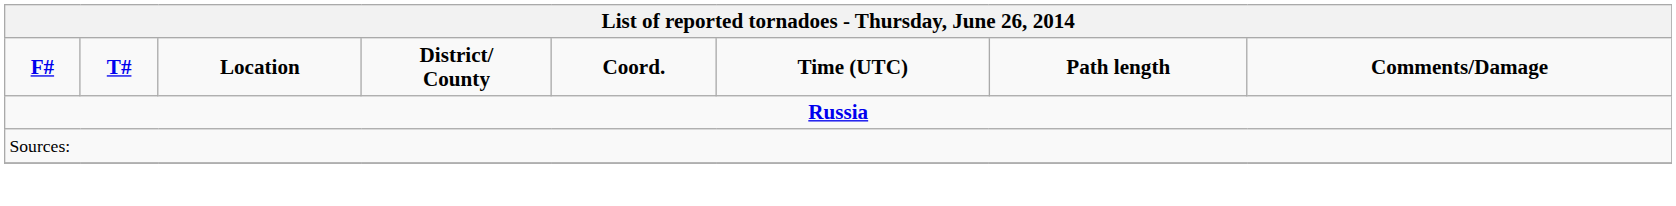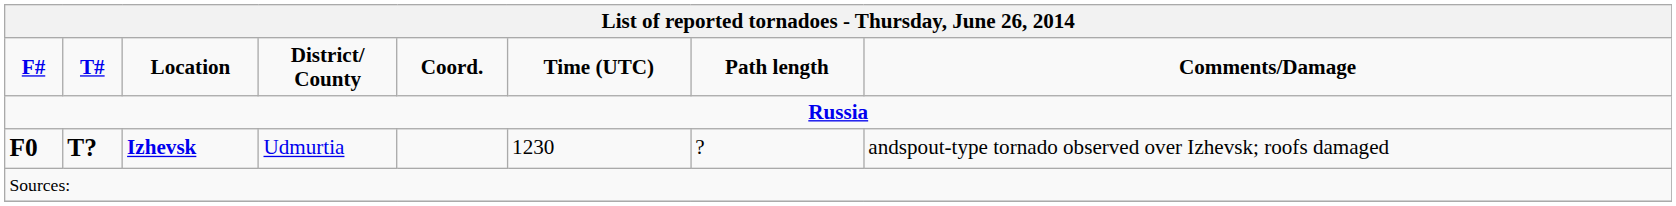+ row: (24, 148)
